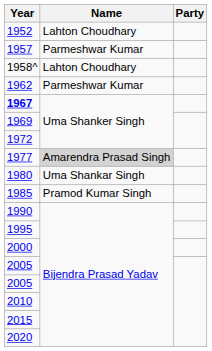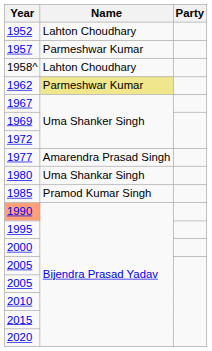(93, 85) no background -> (93, 85) khaki background
(20, 103) bold -> (20, 103) normal
(107, 157) lightgrey background -> (107, 157) no background
(20, 211) no background -> (20, 211) lightsalmon background
